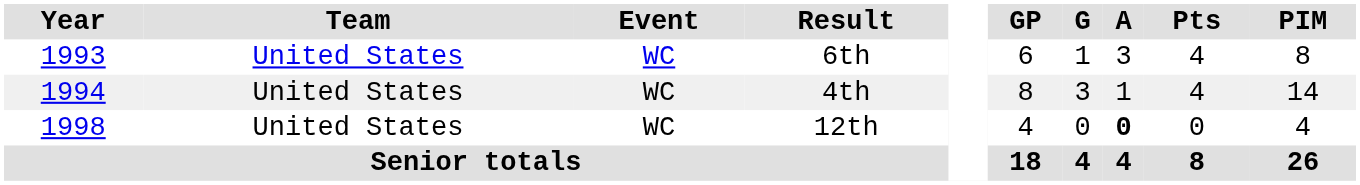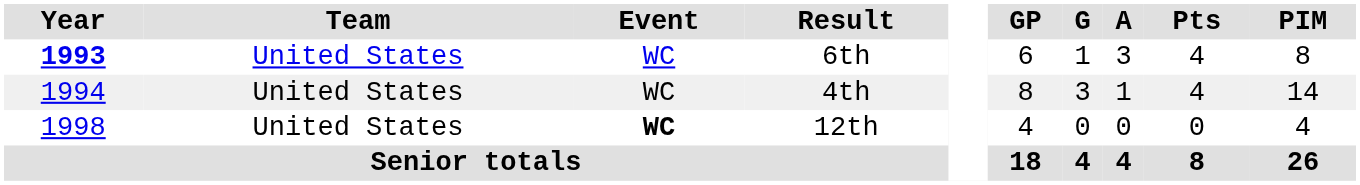(73, 57) normal -> (73, 57) bold
(659, 128) normal -> (659, 128) bold
(1124, 128) bold -> (1124, 128) normal
